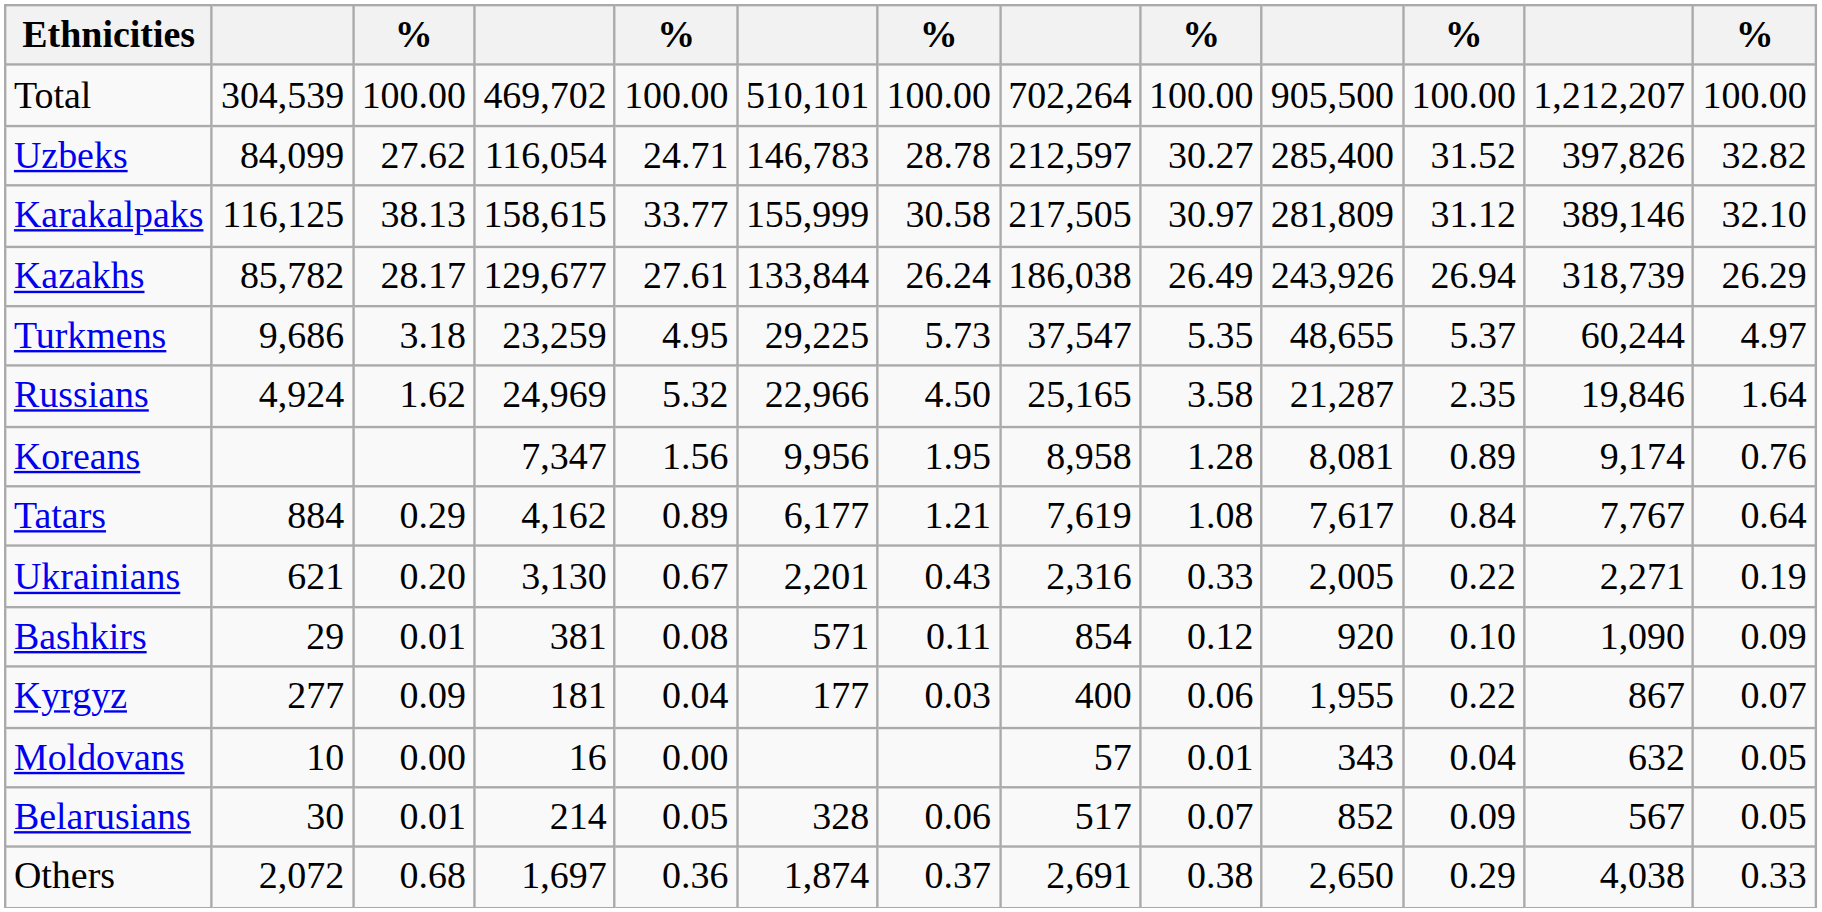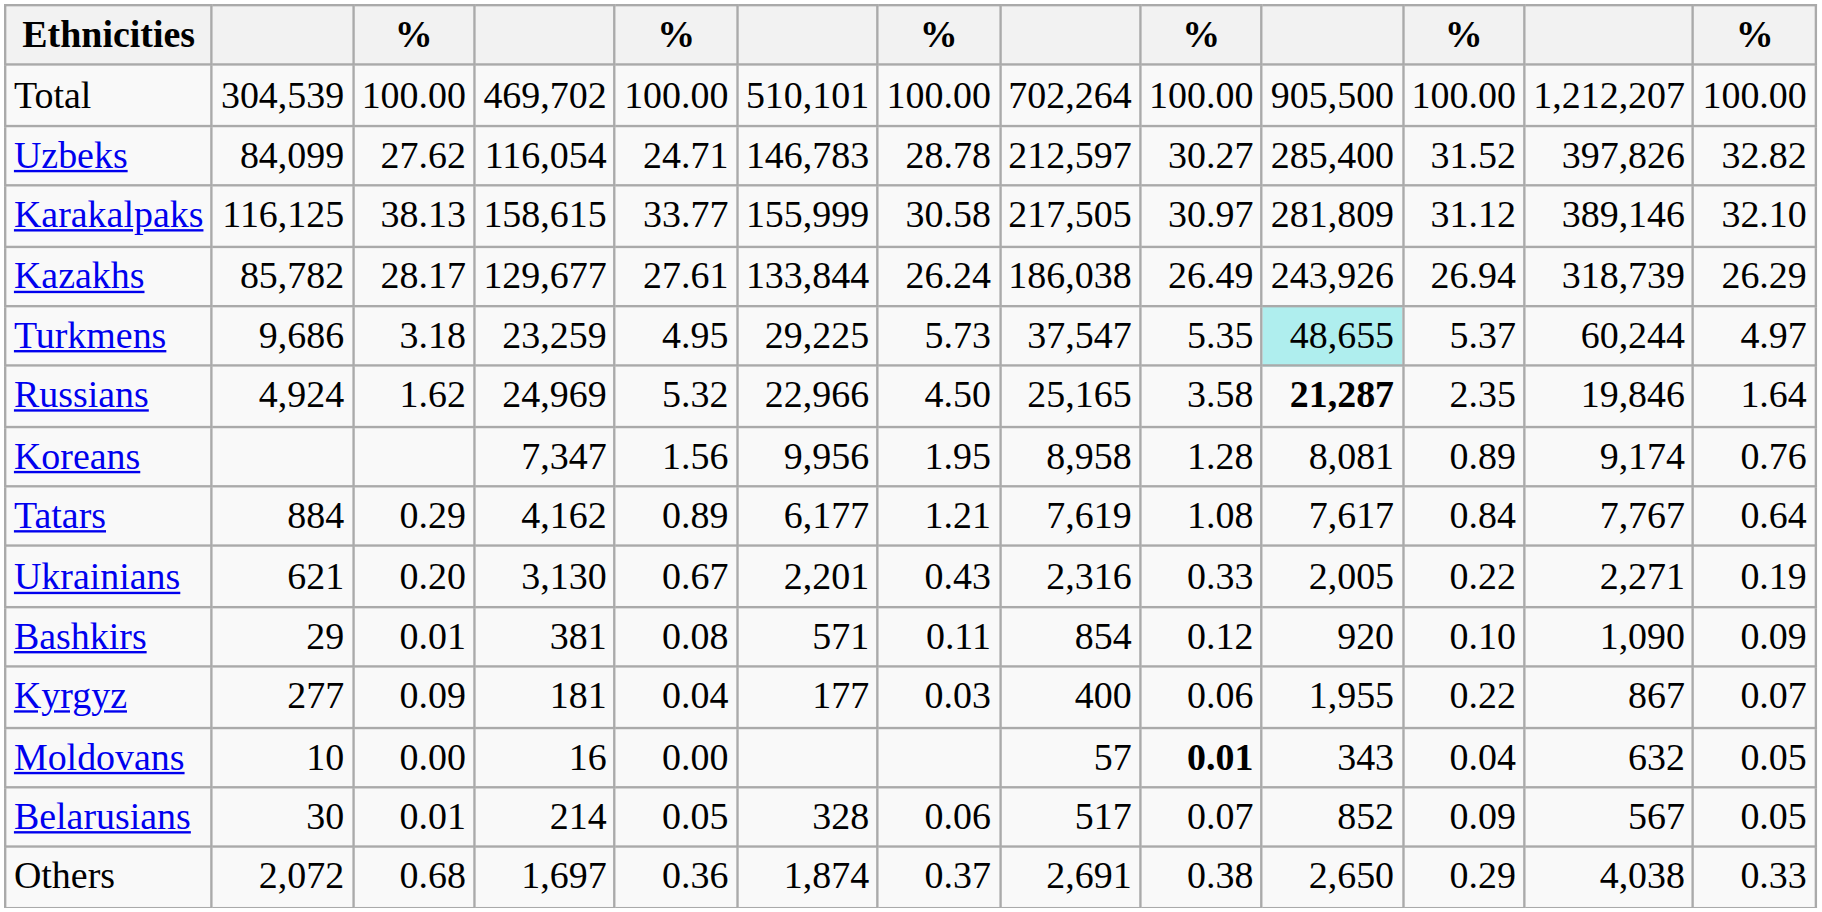(1342, 335) no background -> (1342, 335) paleturquoise background
(1342, 395) normal -> (1342, 395) bold
(1220, 756) normal -> (1220, 756) bold
